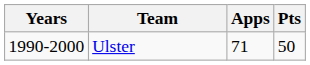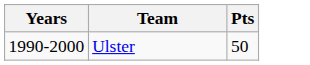- column: (250, 18)
